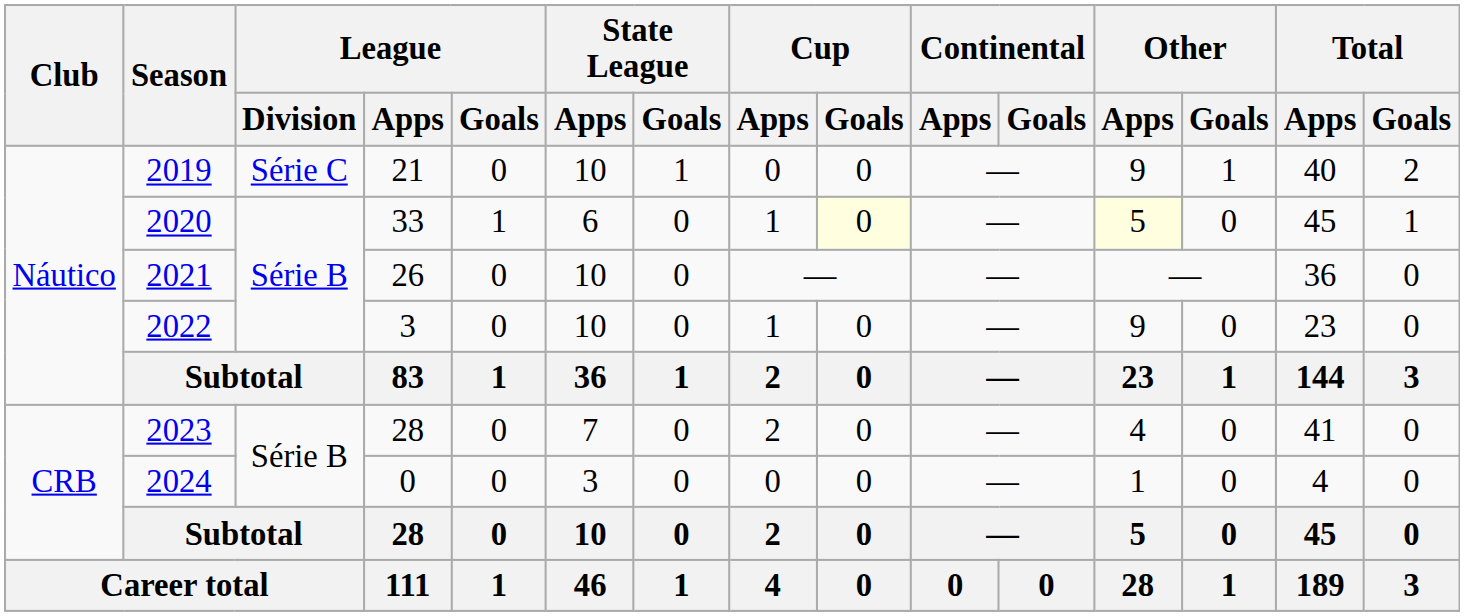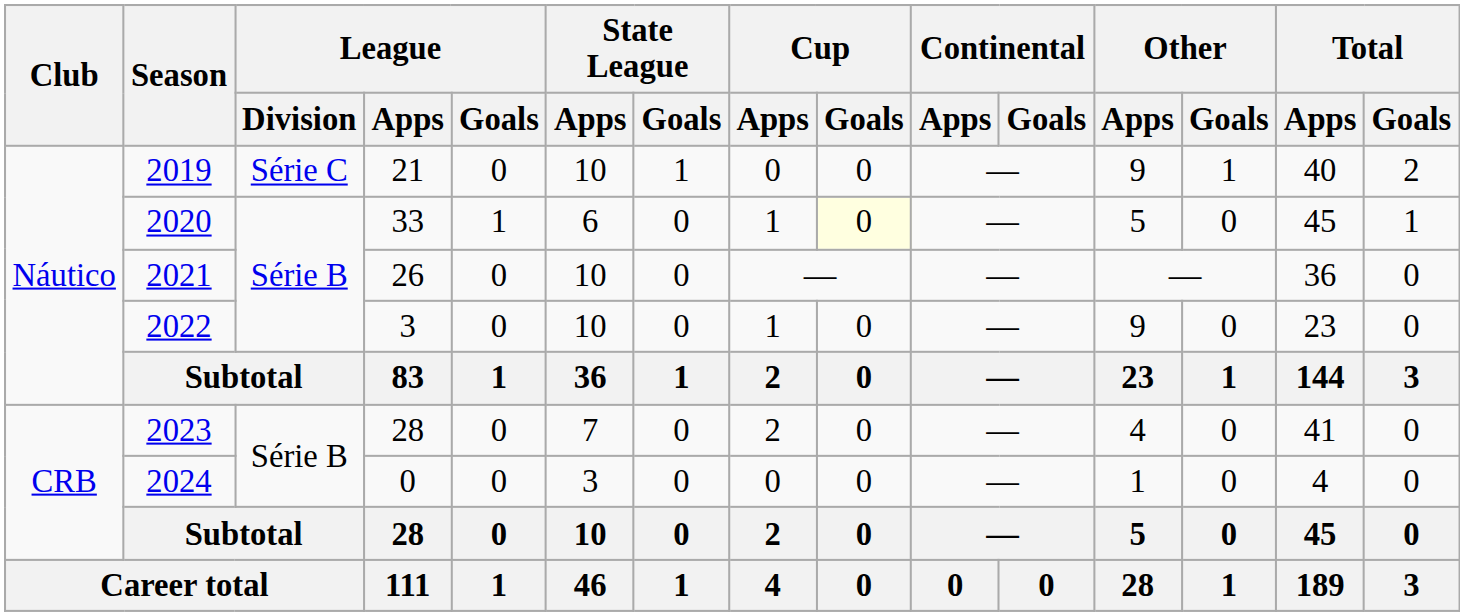(1138, 222) lightyellow background -> (1138, 222) no background
